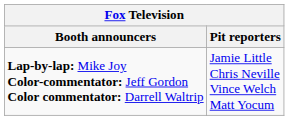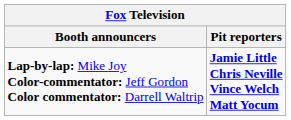(245, 81) normal -> (246, 81) bold
